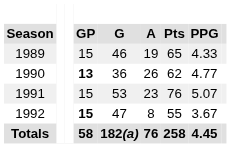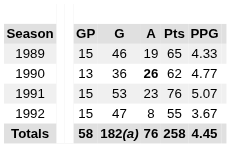(86, 73) bold -> (86, 73) normal
(151, 73) normal -> (151, 73) bold
(86, 113) bold -> (86, 113) normal
